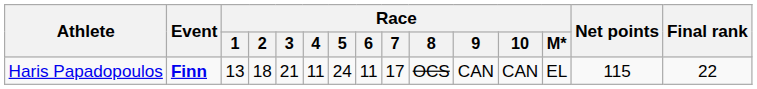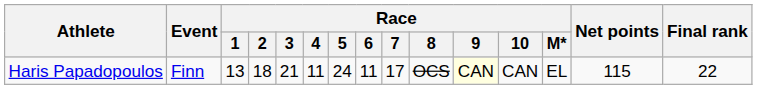(189, 71) bold -> (188, 71) normal
(476, 71) no background -> (476, 71) lightyellow background
